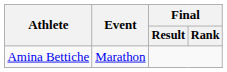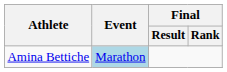(120, 57) no background -> (120, 57) lightblue background
